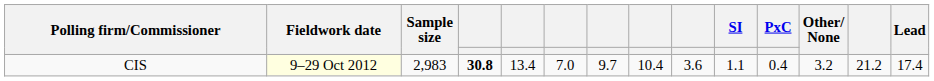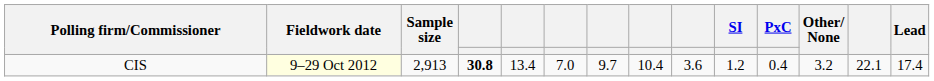(430, 65) 2,983 -> (430, 65) 2,913
(735, 65) 1.1 -> (735, 65) 1.2
(869, 65) 21.2 -> (869, 65) 22.1
